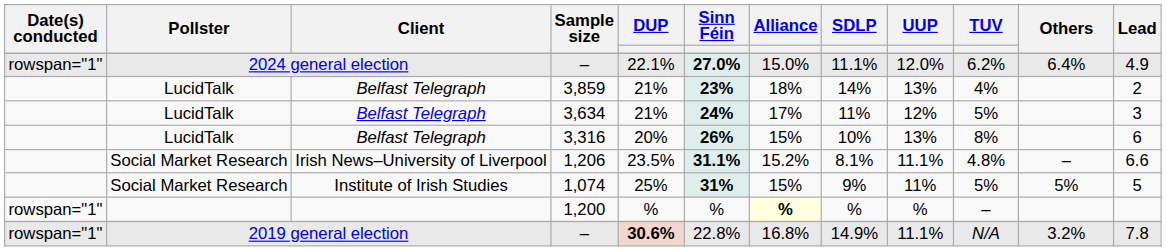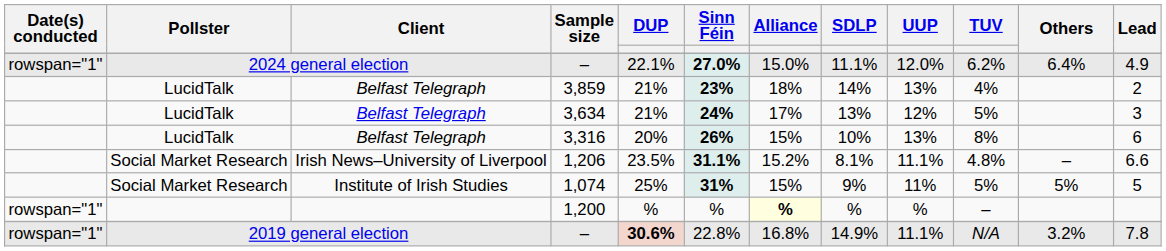(854, 113) 11% -> (854, 113) 13%
